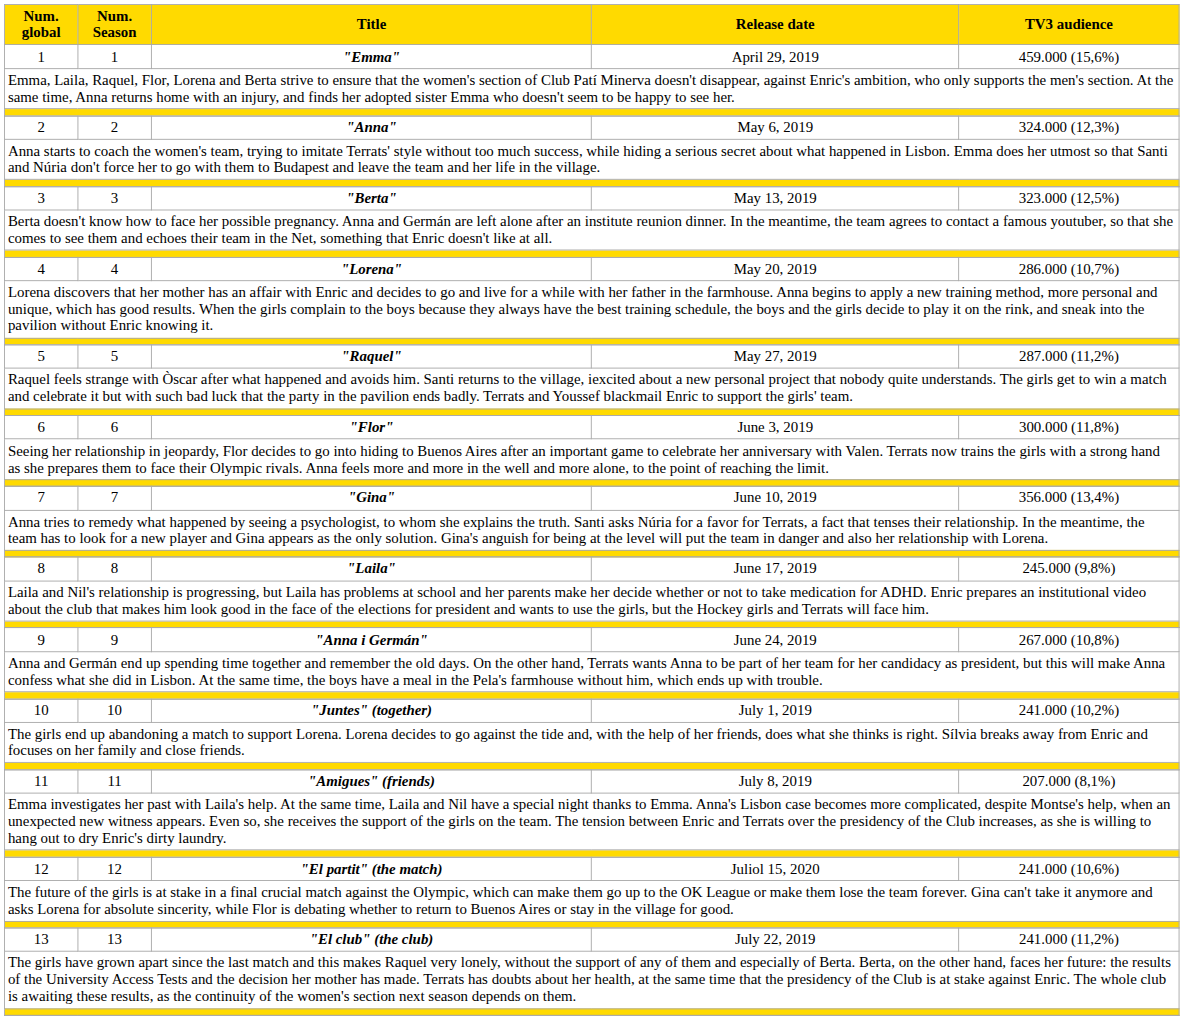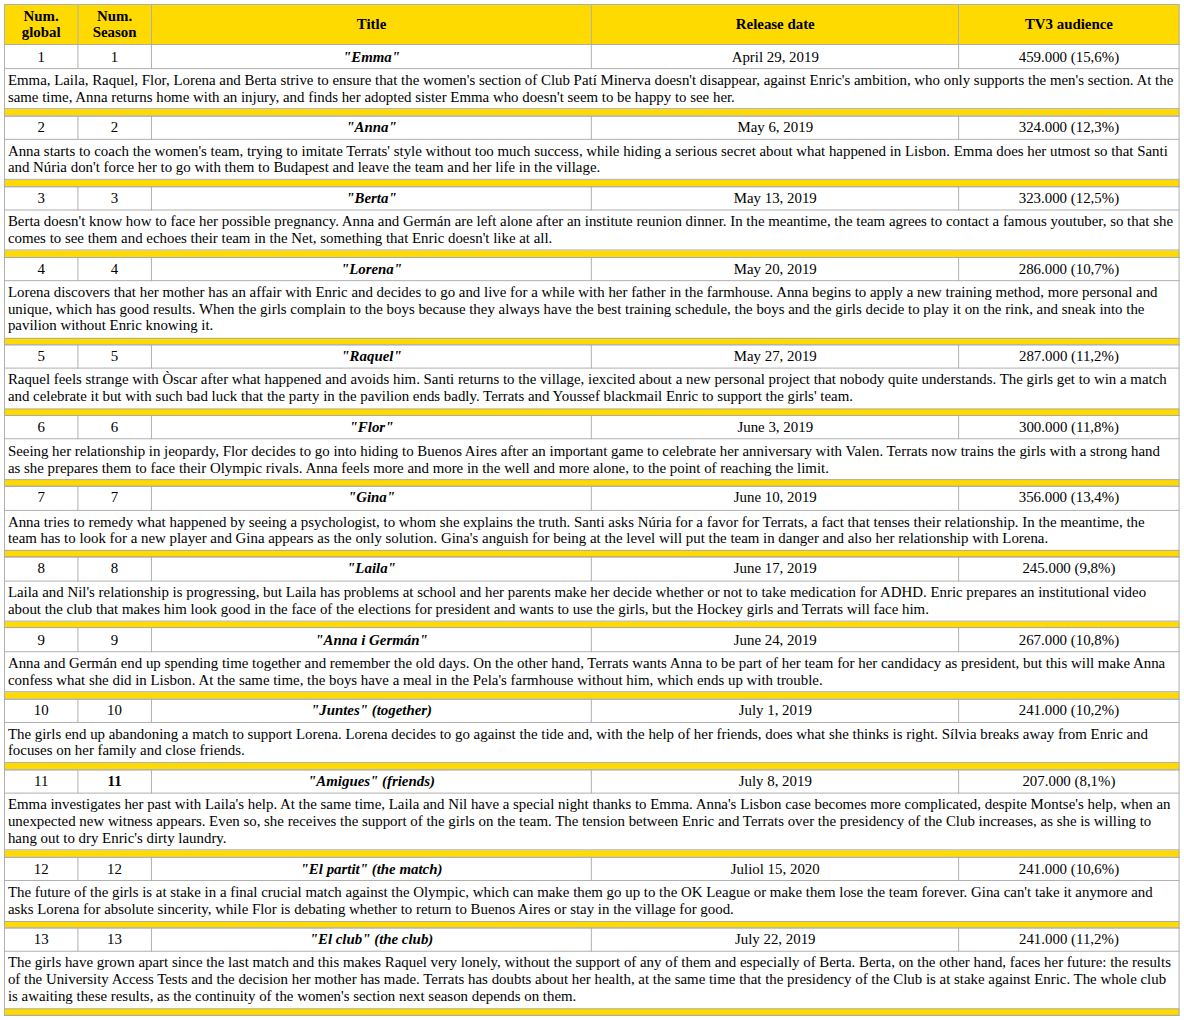(115, 781) normal -> (115, 781) bold
